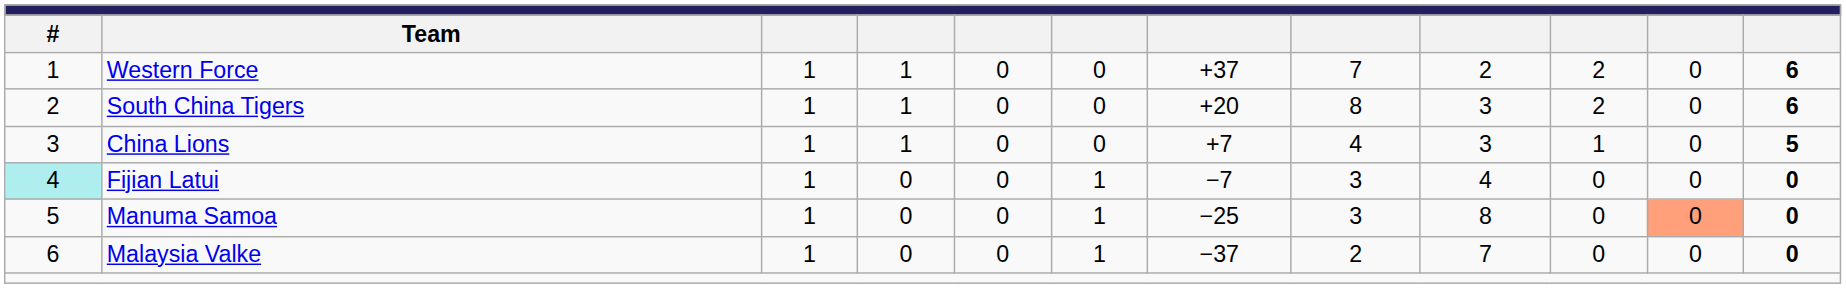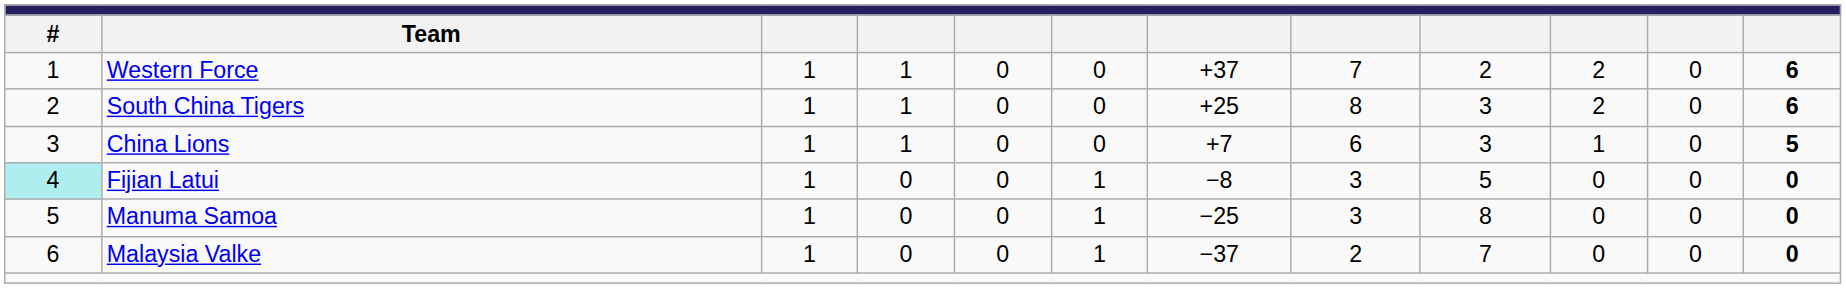(1219, 107) +20 -> (1219, 107) +25
(1356, 143) 4 -> (1356, 143) 6
(1219, 180) −7 -> (1219, 180) −8
(1485, 180) 4 -> (1485, 180) 5
(1695, 217) lightsalmon background -> (1695, 217) no background
